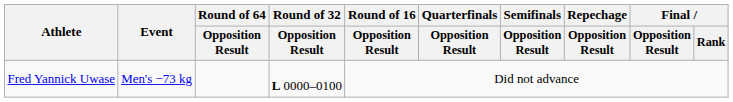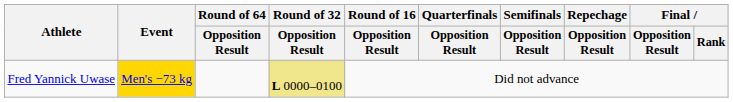(157, 79) no background -> (157, 79) gold background
(307, 86) no background -> (307, 86) khaki background
